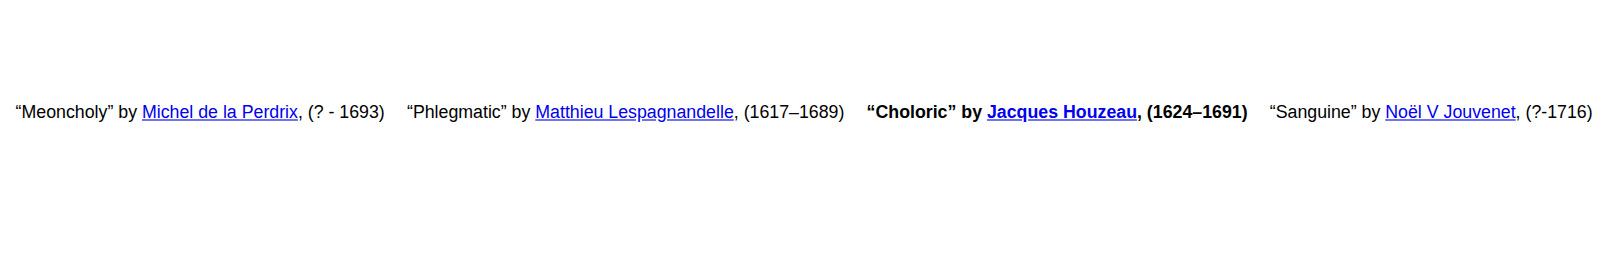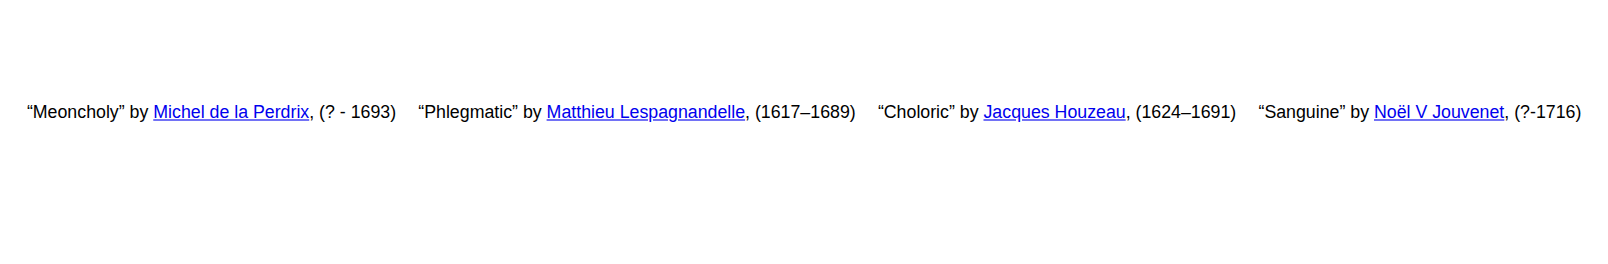(1057, 113) bold -> (1057, 113) normal
